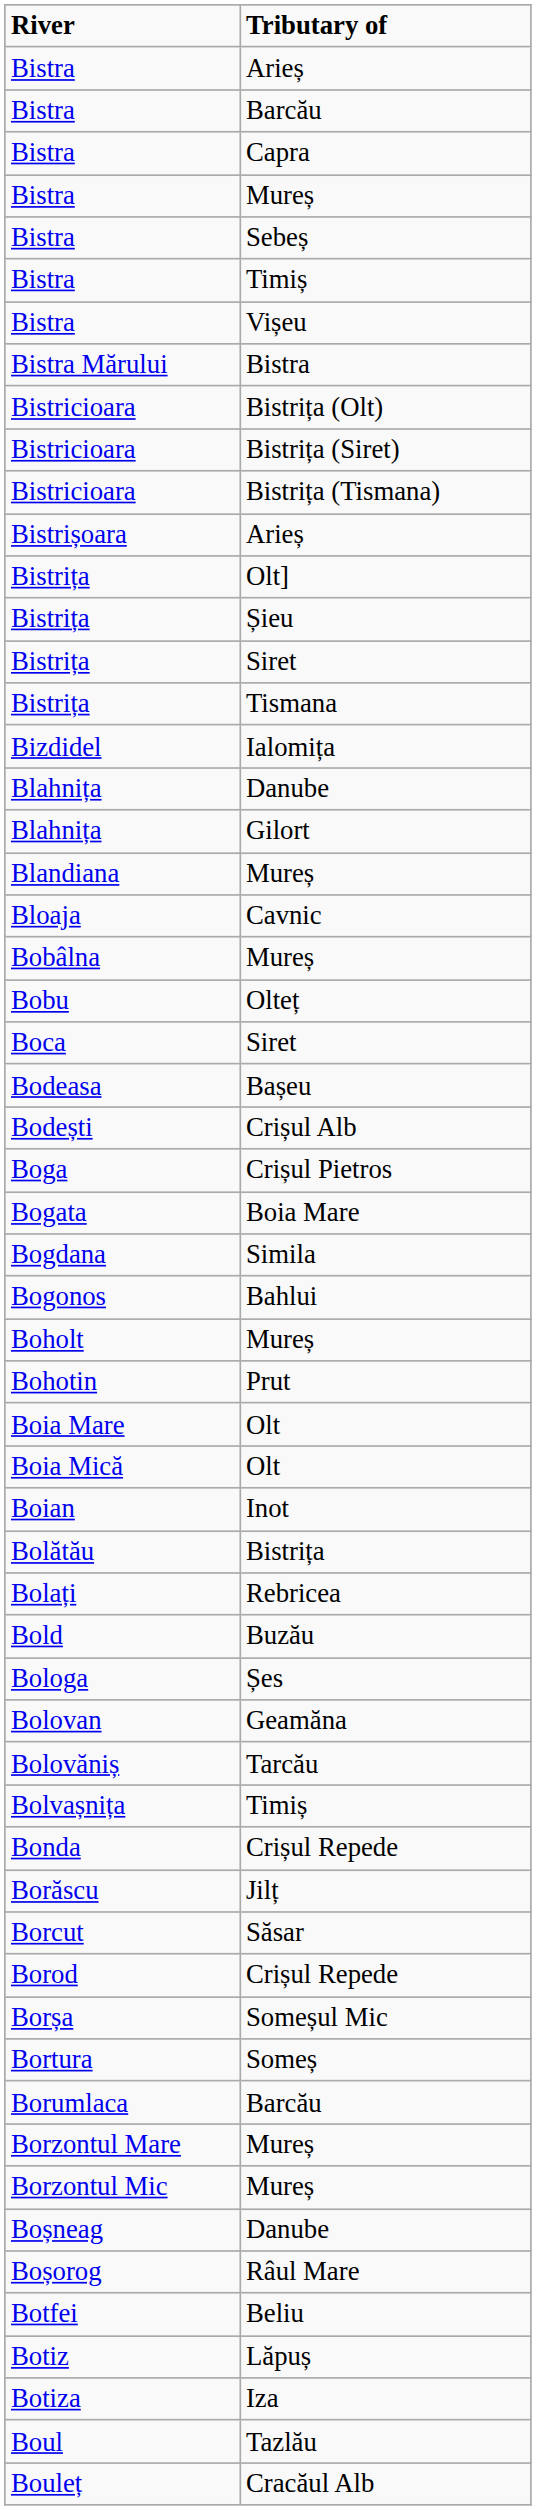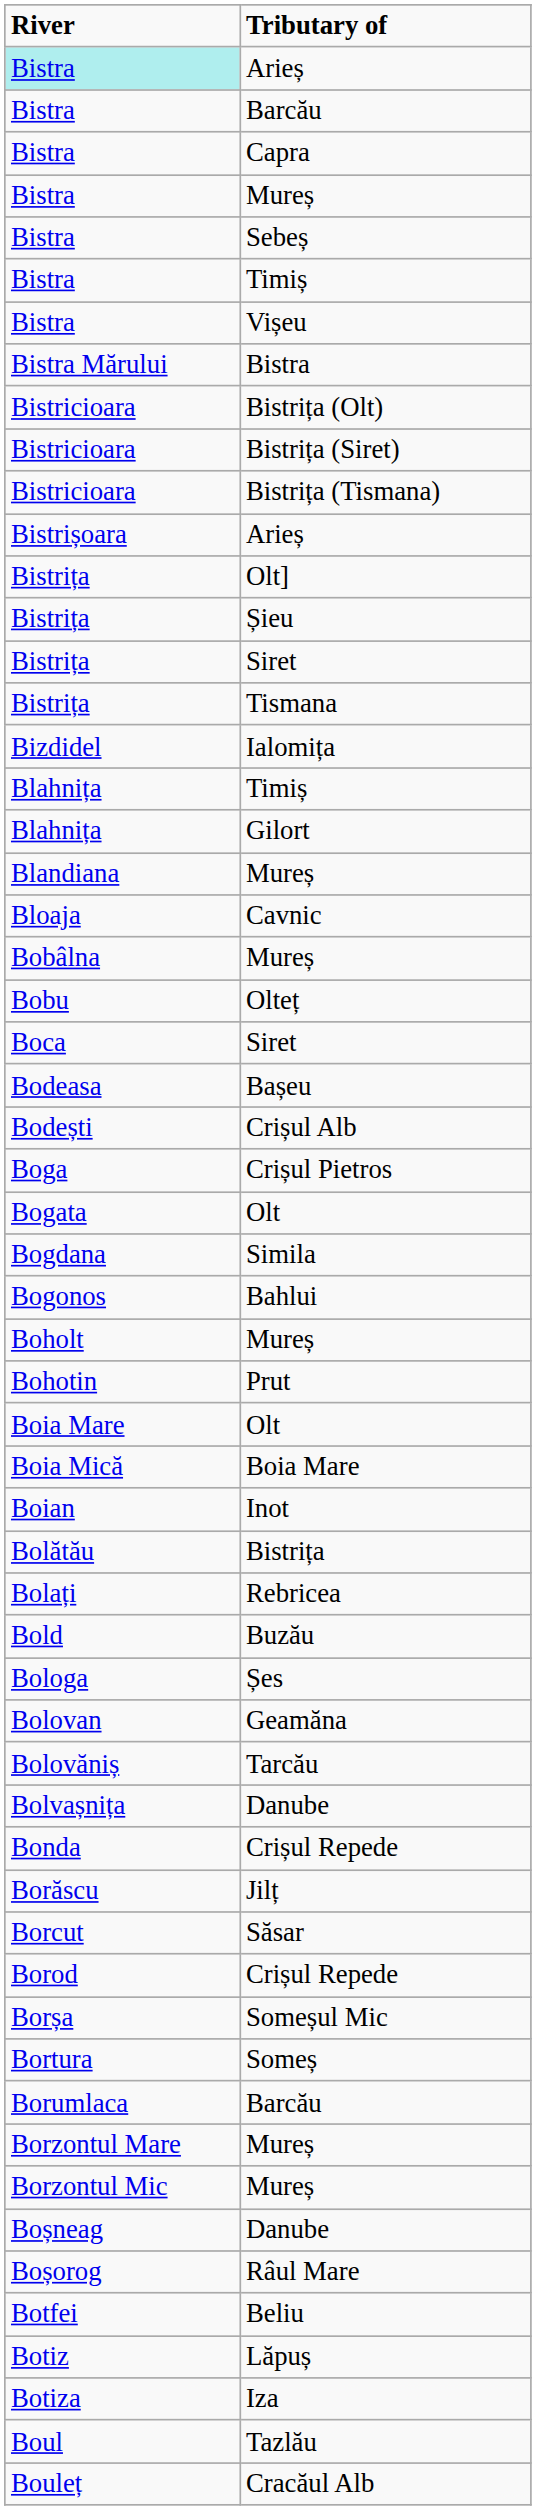(43, 68) no background -> (43, 68) paleturquoise background
(288, 788) Danube -> (277, 788) Timiș
(303, 1212) Boia Mare -> (263, 1212) Olt
(263, 1466) Olt -> (303, 1466) Boia Mare
(277, 1805) Timiș -> (288, 1805) Danube
